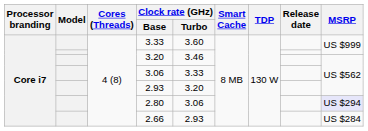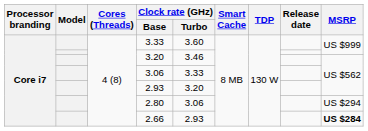(342, 103) lavender background -> (342, 103) no background
(342, 118) normal -> (342, 118) bold
